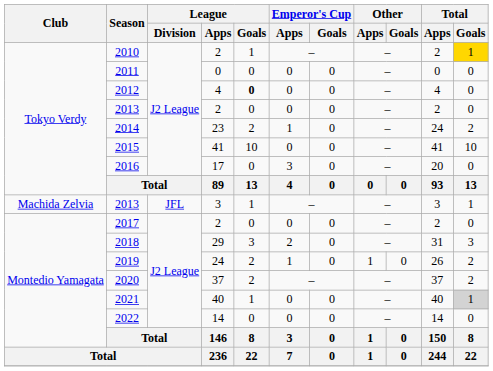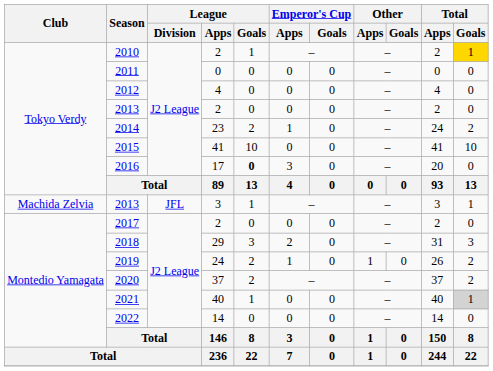(252, 90) bold -> (252, 90) normal
(252, 166) normal -> (252, 166) bold
